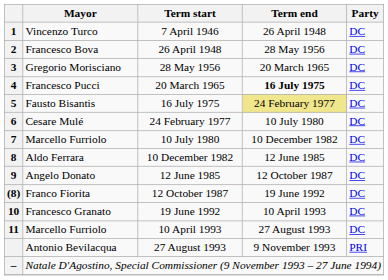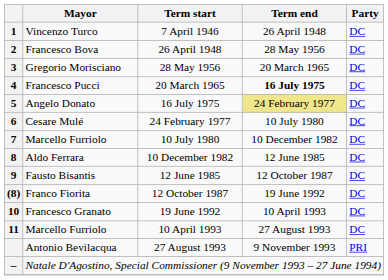(60, 103) Fausto Bisantis -> (60, 103) Angelo Donato
(60, 175) Angelo Donato -> (60, 175) Fausto Bisantis
